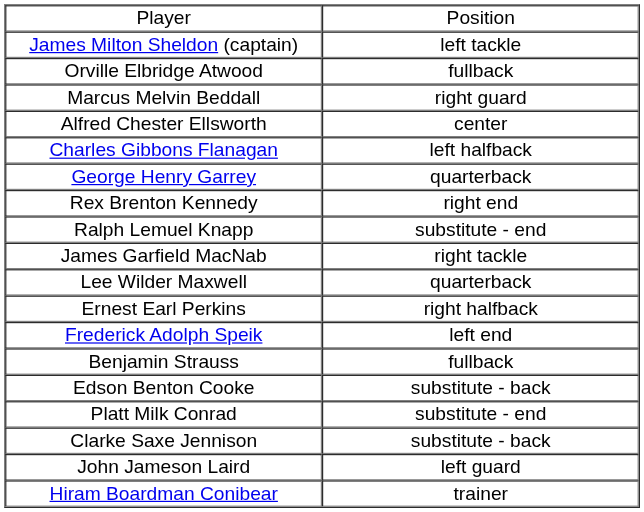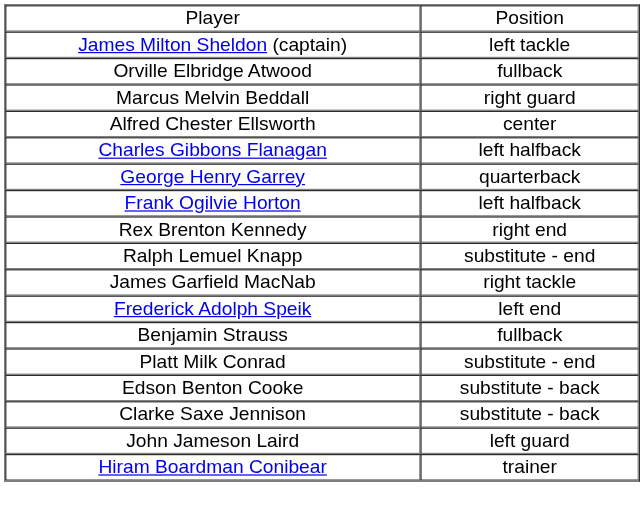+ row: (213, 203)
- row: (164, 282)
- row: (164, 308)
rows swapped: (164, 414) <-> (164, 387)
